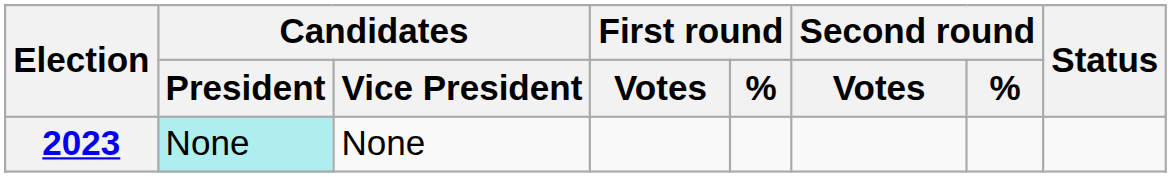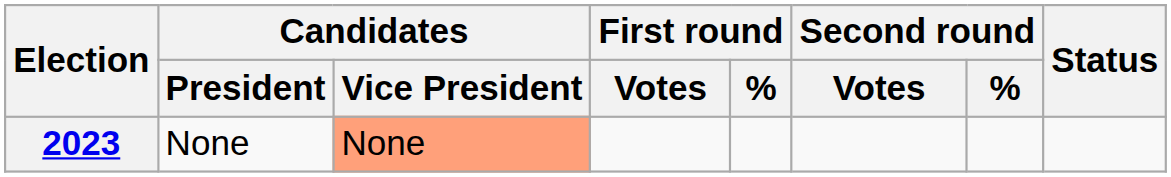(207, 143) paleturquoise background -> (207, 143) no background
(383, 143) no background -> (383, 143) lightsalmon background
